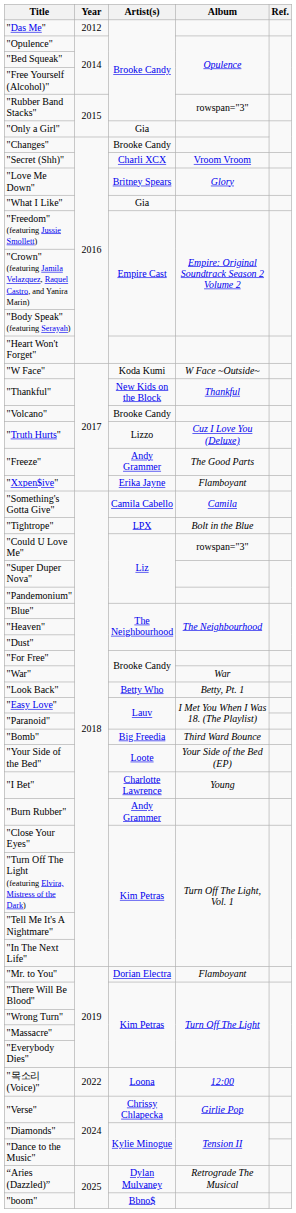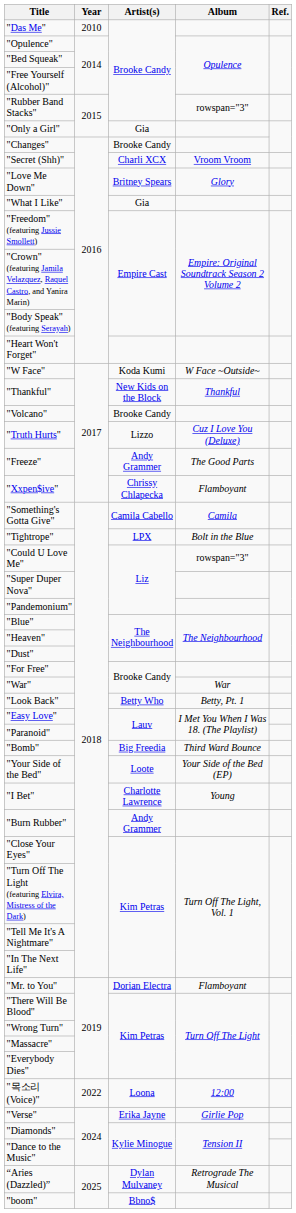(91, 28) 2012 -> (91, 28) 2010
(142, 483) Erika Jayne -> (142, 488) Chrissy Chlapecka
(142, 1109) Chrissy Chlapecka -> (142, 1115) Erika Jayne
